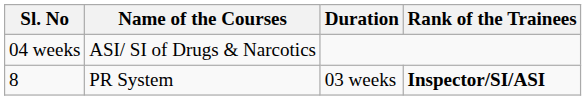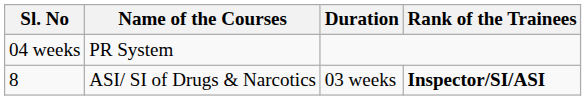(203, 49) ASI/ SI of Drugs & Narcotics -> (131, 49) PR System
(131, 79) PR System -> (203, 79) ASI/ SI of Drugs & Narcotics
